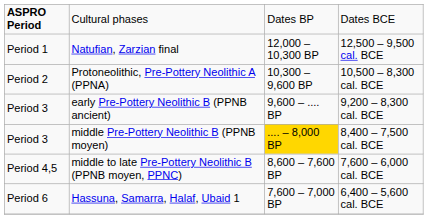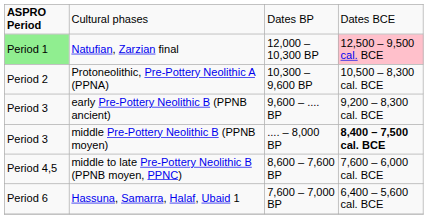(27, 49) no background -> (27, 49) lightgreen background
(377, 49) no background -> (377, 49) pink background
(293, 139) gold background -> (293, 139) no background
(374, 139) normal -> (374, 139) bold
